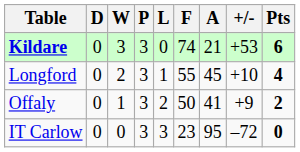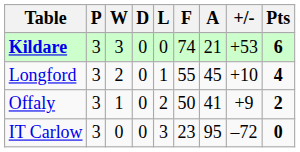columns swapped: (144, 18) <-> (97, 18)
